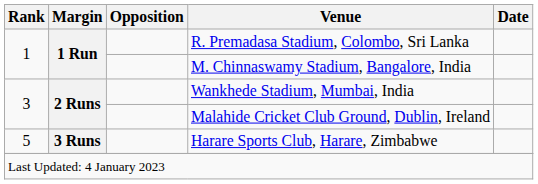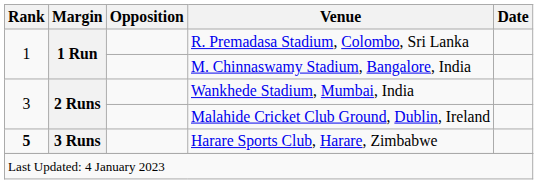(26, 141) normal -> (26, 141) bold
